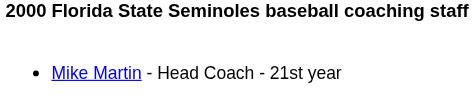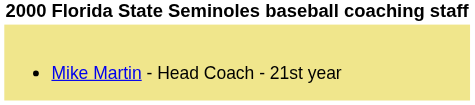(237, 73) no background -> (237, 73) khaki background
